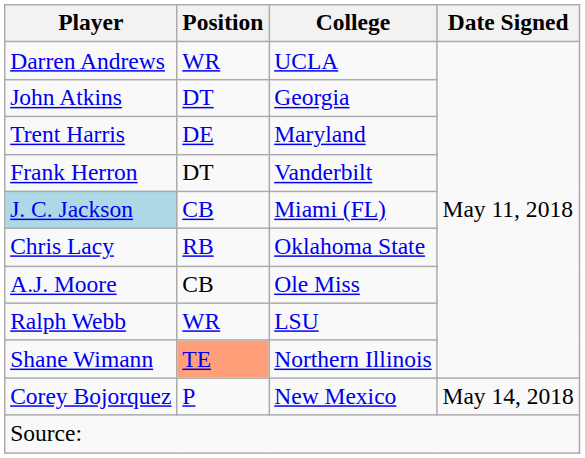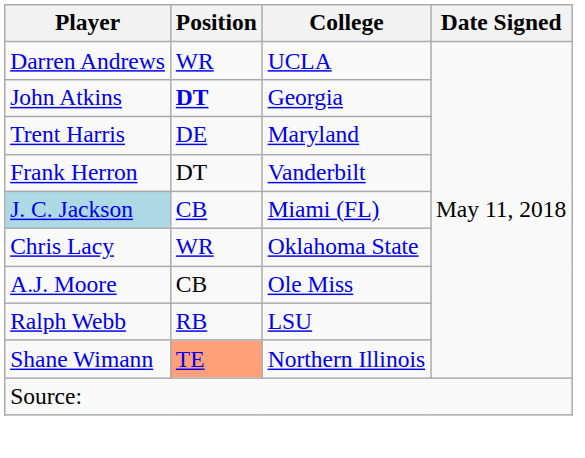(198, 97) normal -> (192, 97) bold
(198, 246) RB -> (195, 246) WR
(201, 321) WR -> (191, 321) RB
- row: (91, 396)
